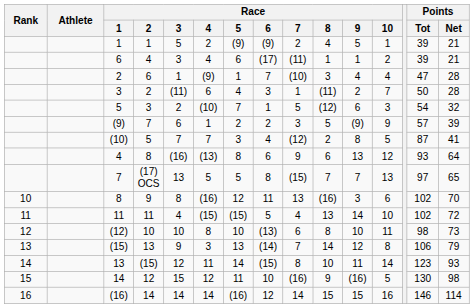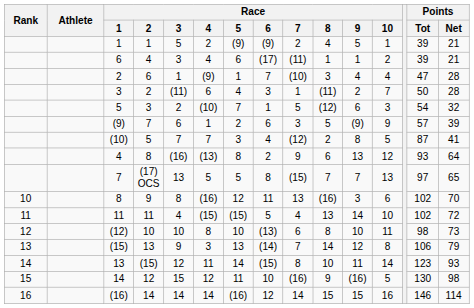(268, 124) 2 -> (268, 124) 6
(268, 156) 6 -> (268, 156) 2
